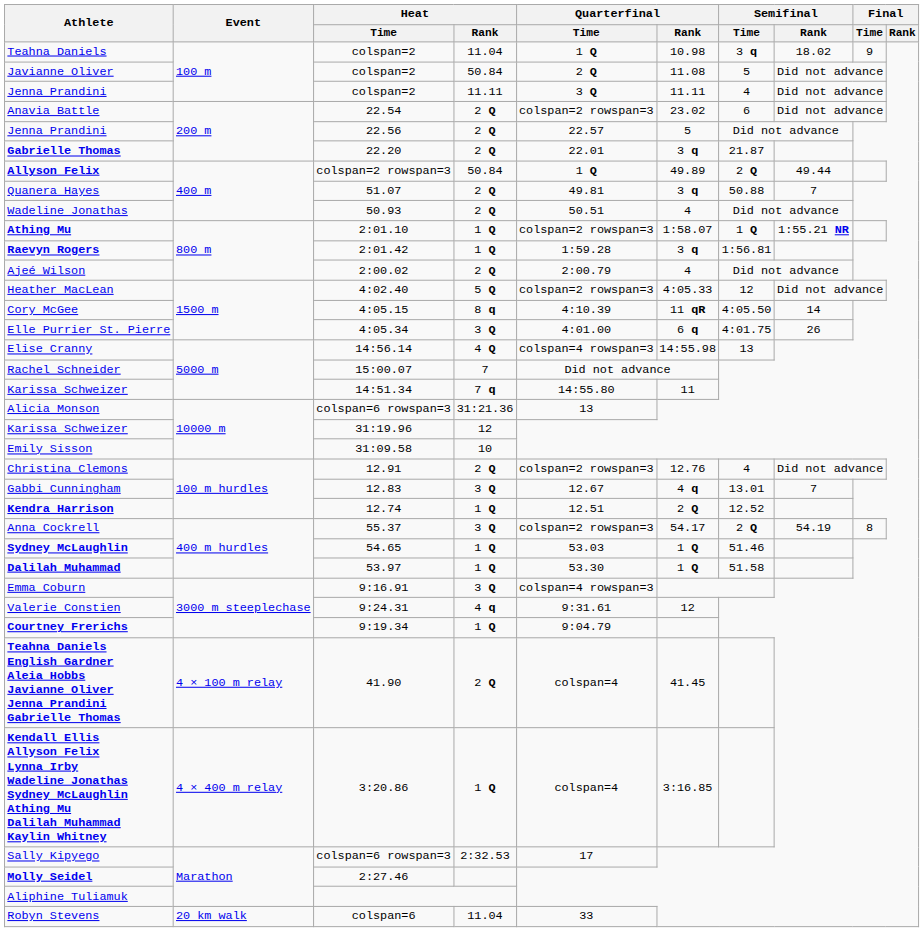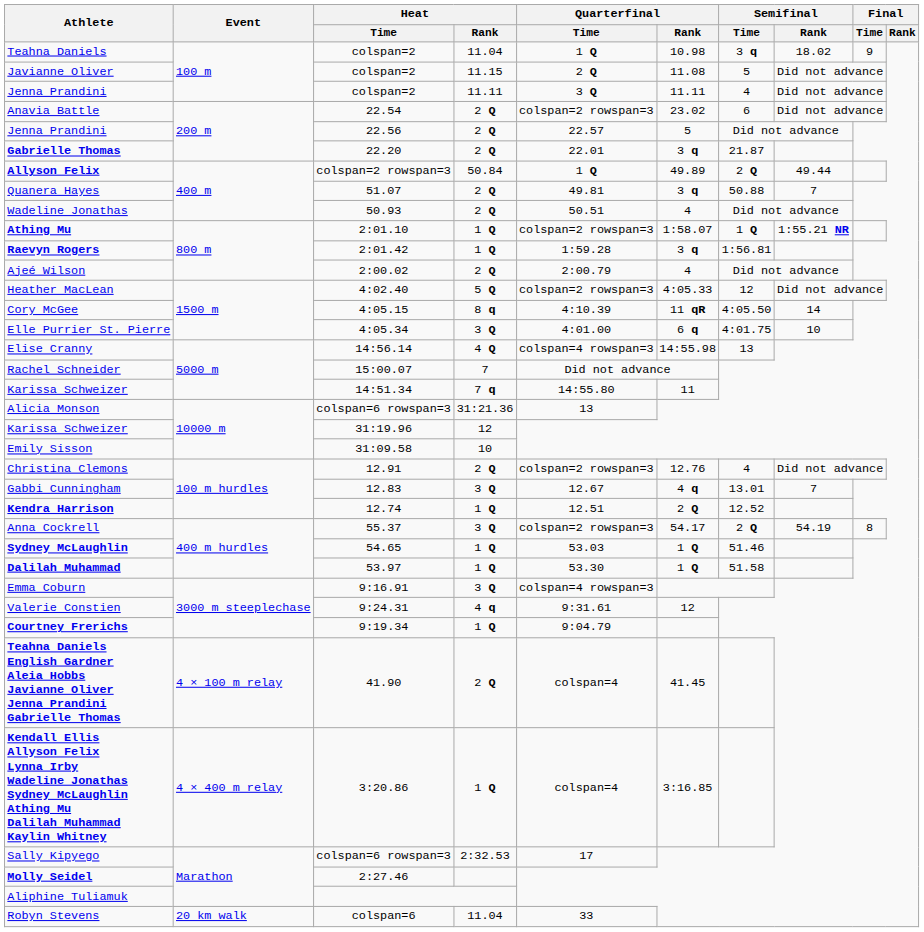(485, 71) 50.84 -> (485, 71) 11.15
(813, 330) 26 -> (813, 330) 10
